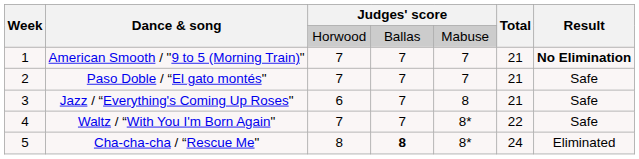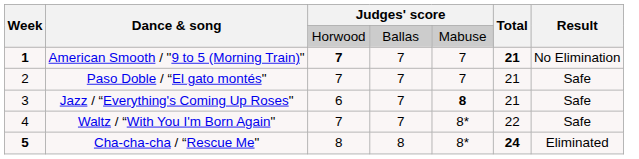(25, 57) normal -> (25, 57) bold
(339, 57) normal -> (339, 57) bold
(515, 57) normal -> (512, 57) bold
(584, 57) bold -> (577, 57) normal
(465, 100) normal -> (463, 100) bold
(25, 143) normal -> (25, 143) bold
(402, 143) bold -> (401, 143) normal
(515, 143) normal -> (512, 143) bold
